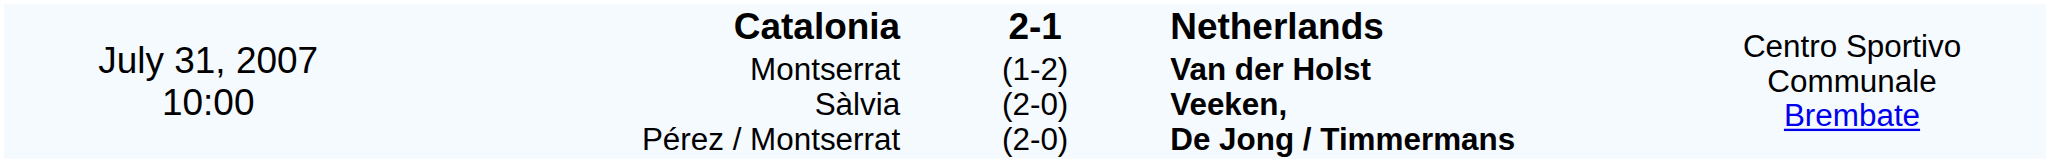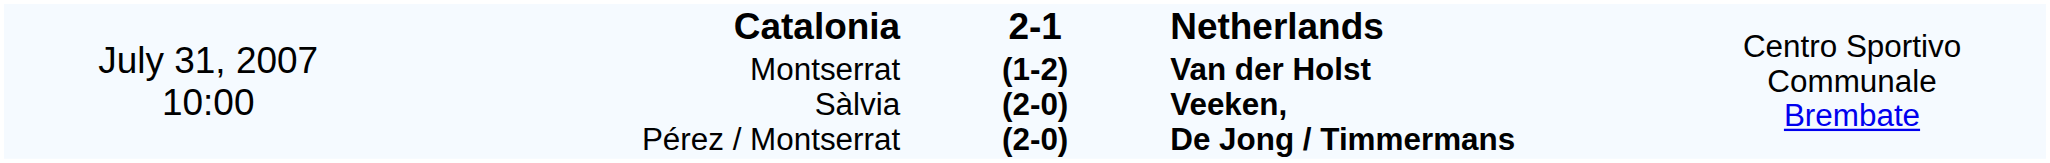(1035, 104) normal -> (1035, 104) bold
